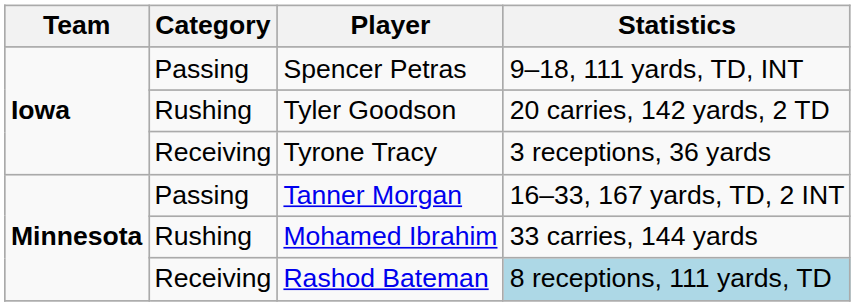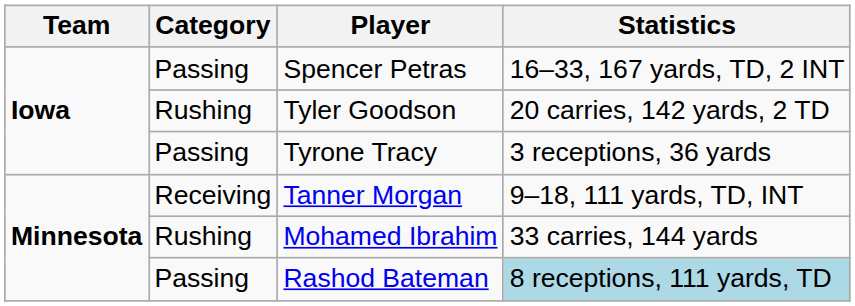(657, 68) 9–18, 111 yards, TD, INT -> (677, 68) 16–33, 167 yards, TD, 2 INT
(213, 152) Receiving -> (202, 152) Passing
(202, 194) Passing -> (213, 194) Receiving
(677, 194) 16–33, 167 yards, TD, 2 INT -> (657, 194) 9–18, 111 yards, TD, INT
(213, 278) Receiving -> (202, 278) Passing
